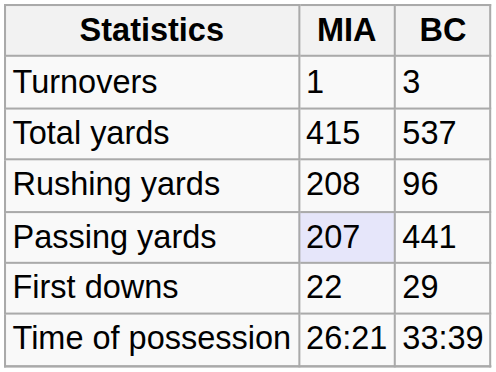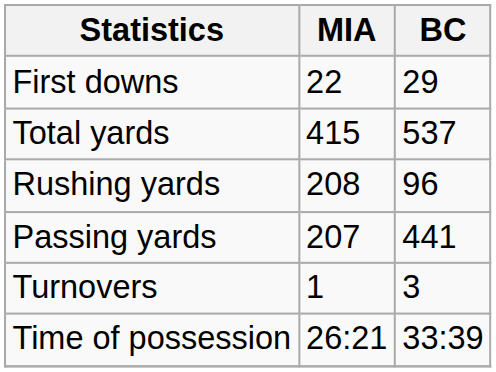rows swapped: (96, 287) <-> (85, 81)
(333, 236) lavender background -> (333, 236) no background
